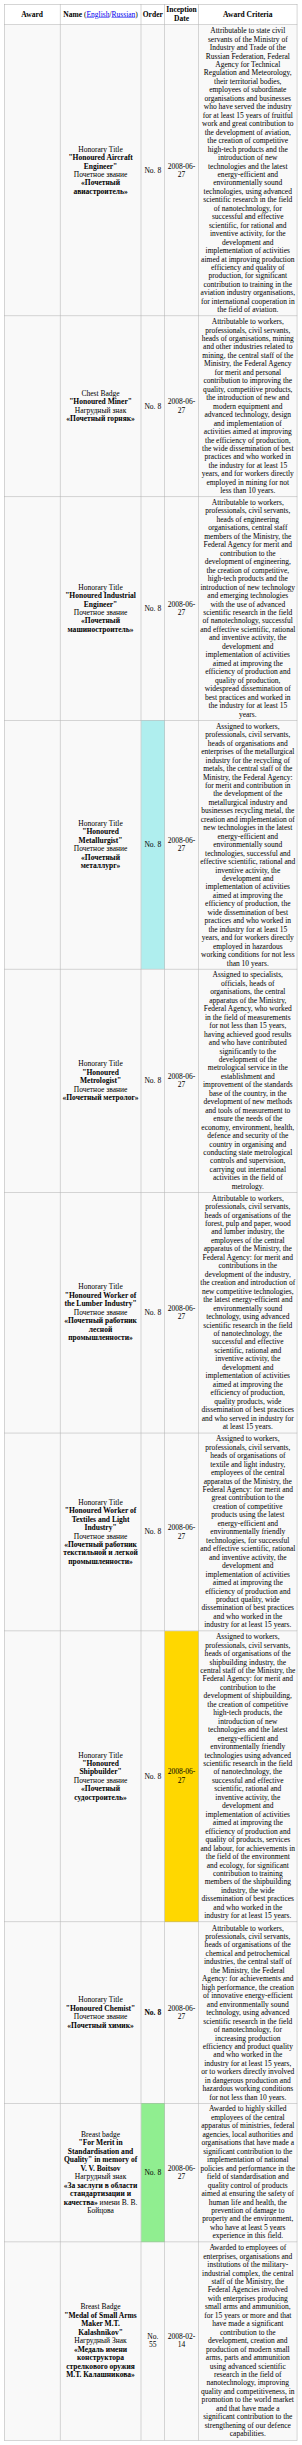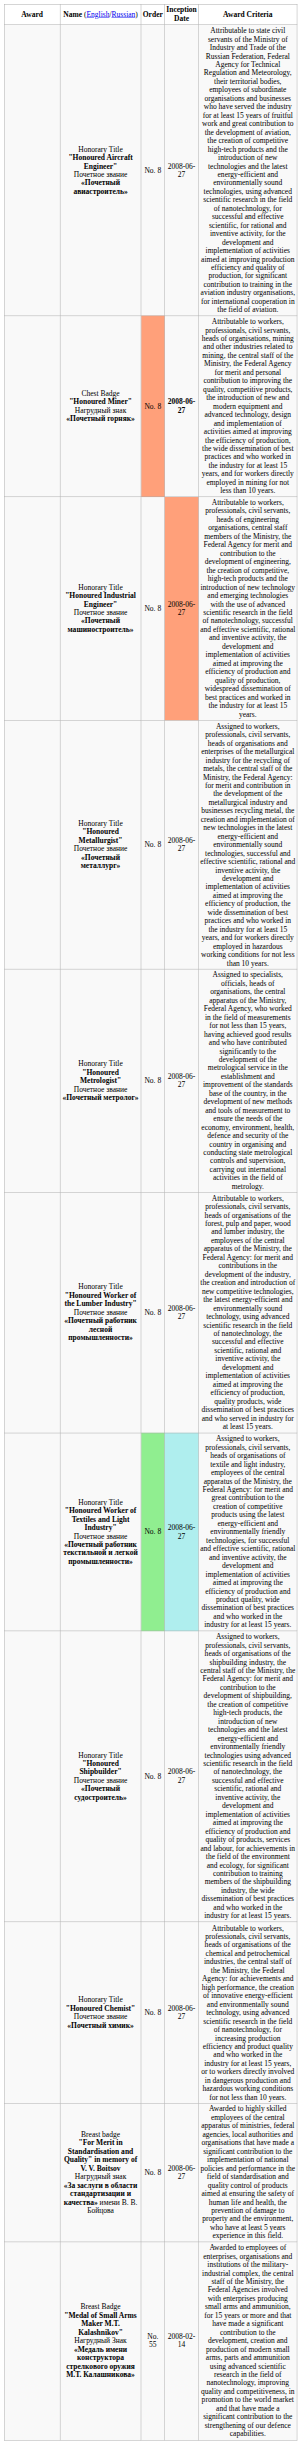(153, 406) no background -> (153, 406) lightsalmon background
(182, 406) normal -> (182, 406) bold
(182, 608) no background -> (182, 608) lightsalmon background
(153, 844) paleturquoise background -> (153, 844) no background
(153, 1532) no background -> (153, 1532) lightgreen background
(182, 1532) no background -> (182, 1532) paleturquoise background
(182, 1776) gold background -> (182, 1776) no background
(153, 2012) bold -> (153, 2012) normal
(153, 2172) lightgreen background -> (153, 2172) no background
